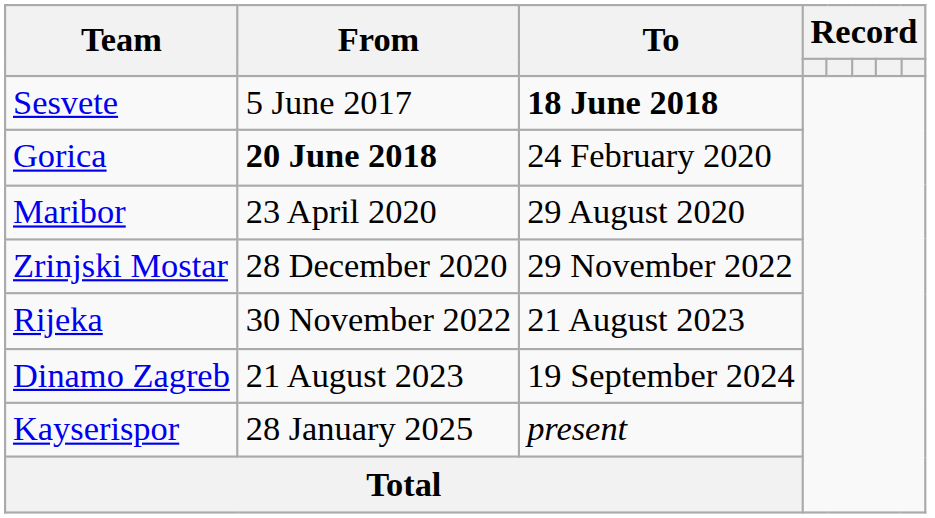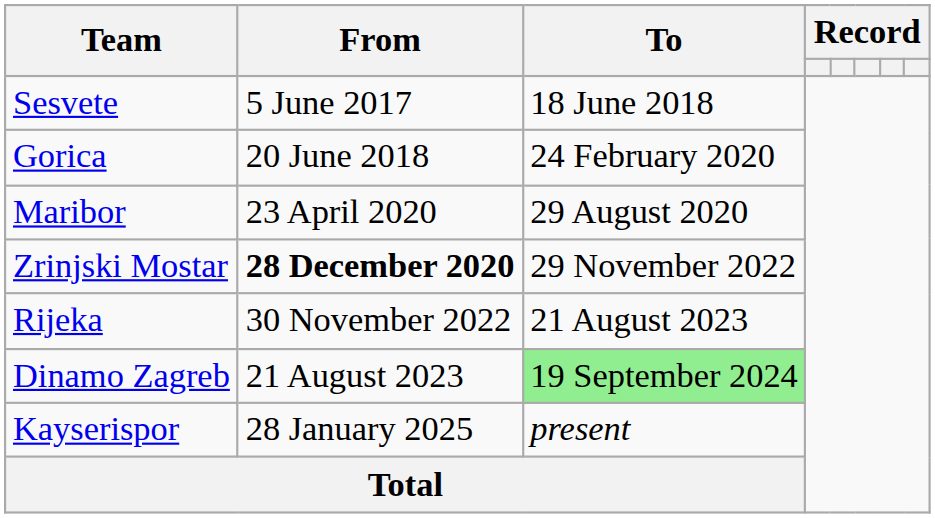(623, 102) bold -> (622, 102) normal
(341, 156) bold -> (337, 156) normal
(377, 265) normal -> (380, 265) bold
(661, 374) no background -> (664, 374) lightgreen background
